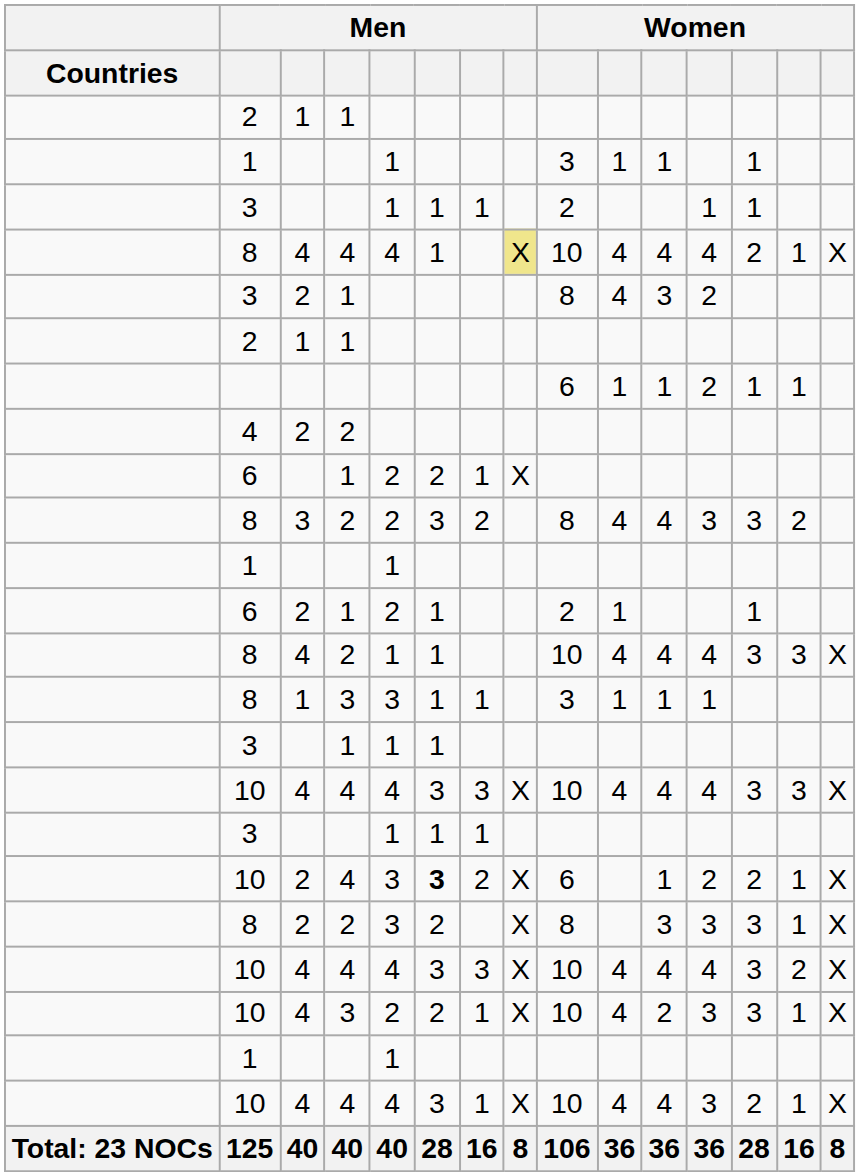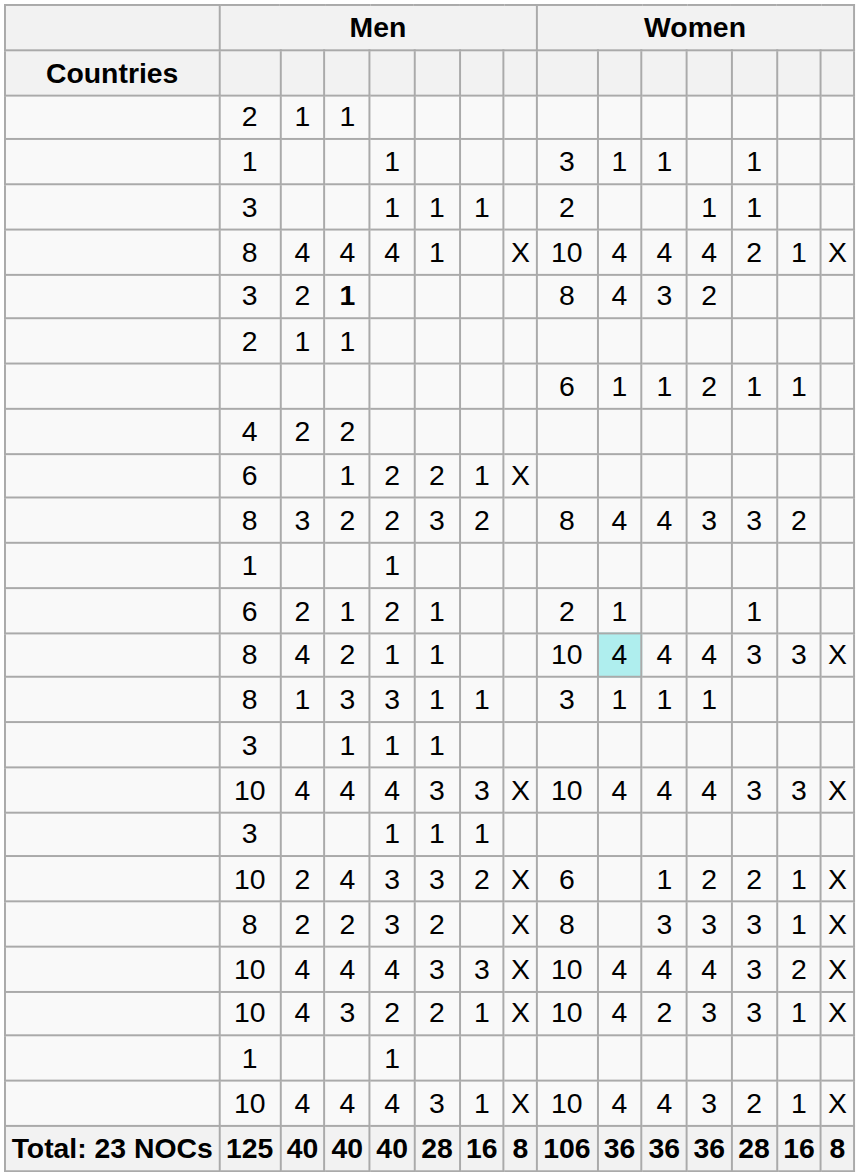(520, 252) khaki background -> (520, 252) no background
(347, 297) normal -> (347, 297) bold
(620, 655) no background -> (620, 655) paleturquoise background
(437, 879) bold -> (437, 879) normal
